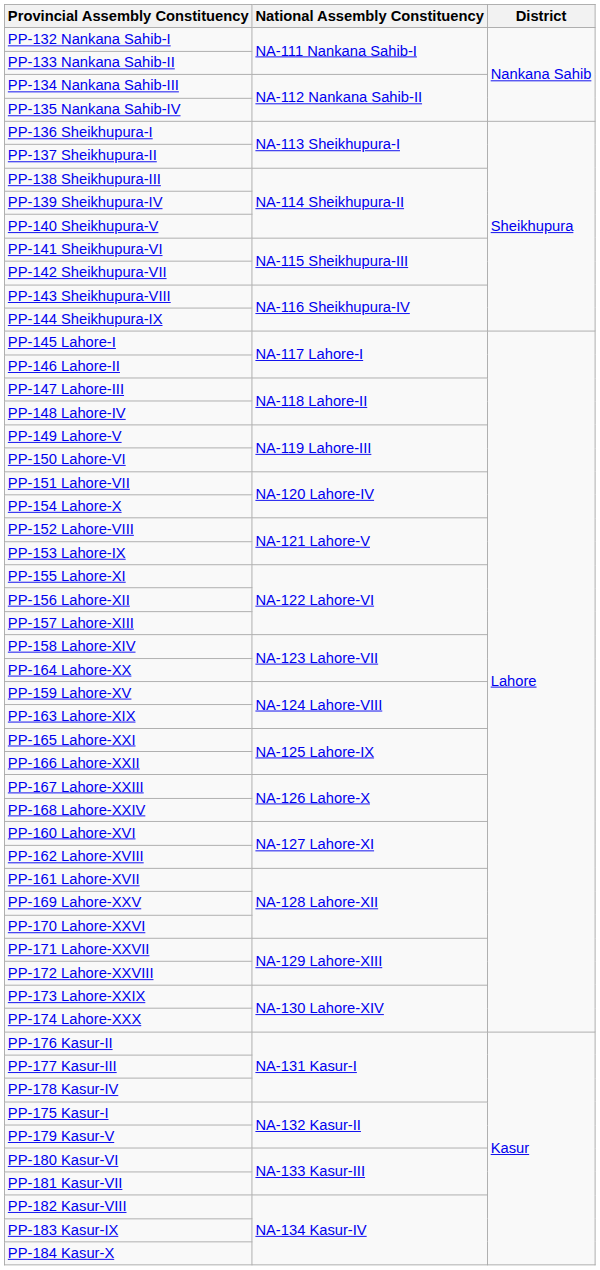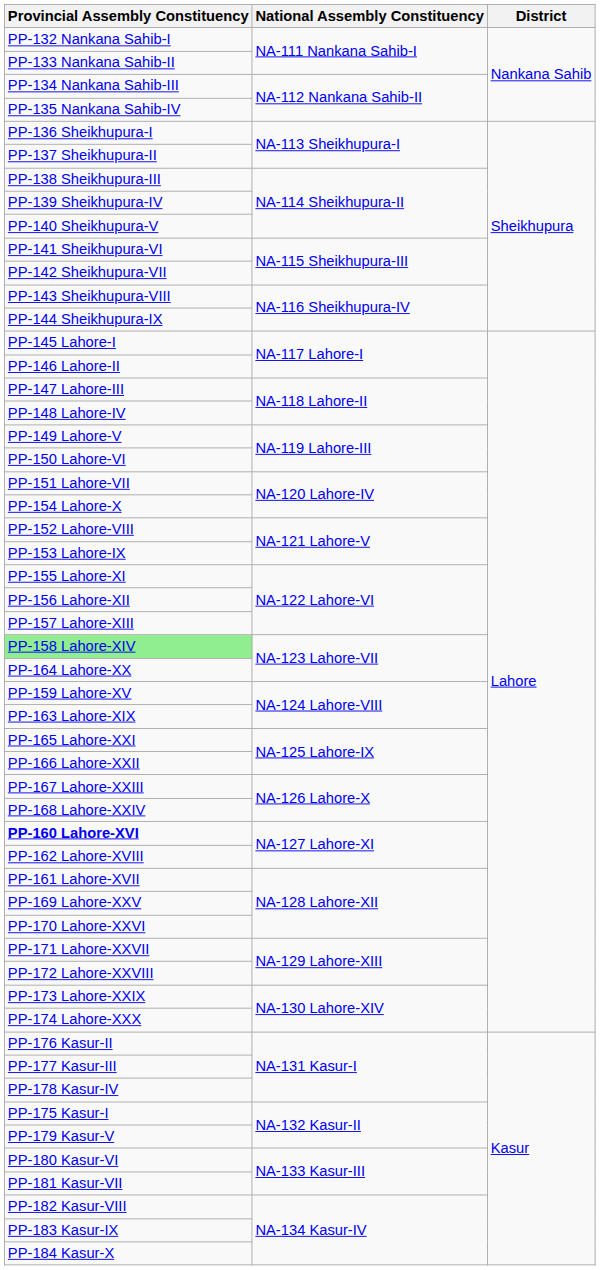(72, 646) no background -> (72, 646) lightgreen background
(72, 833) normal -> (73, 833) bold
